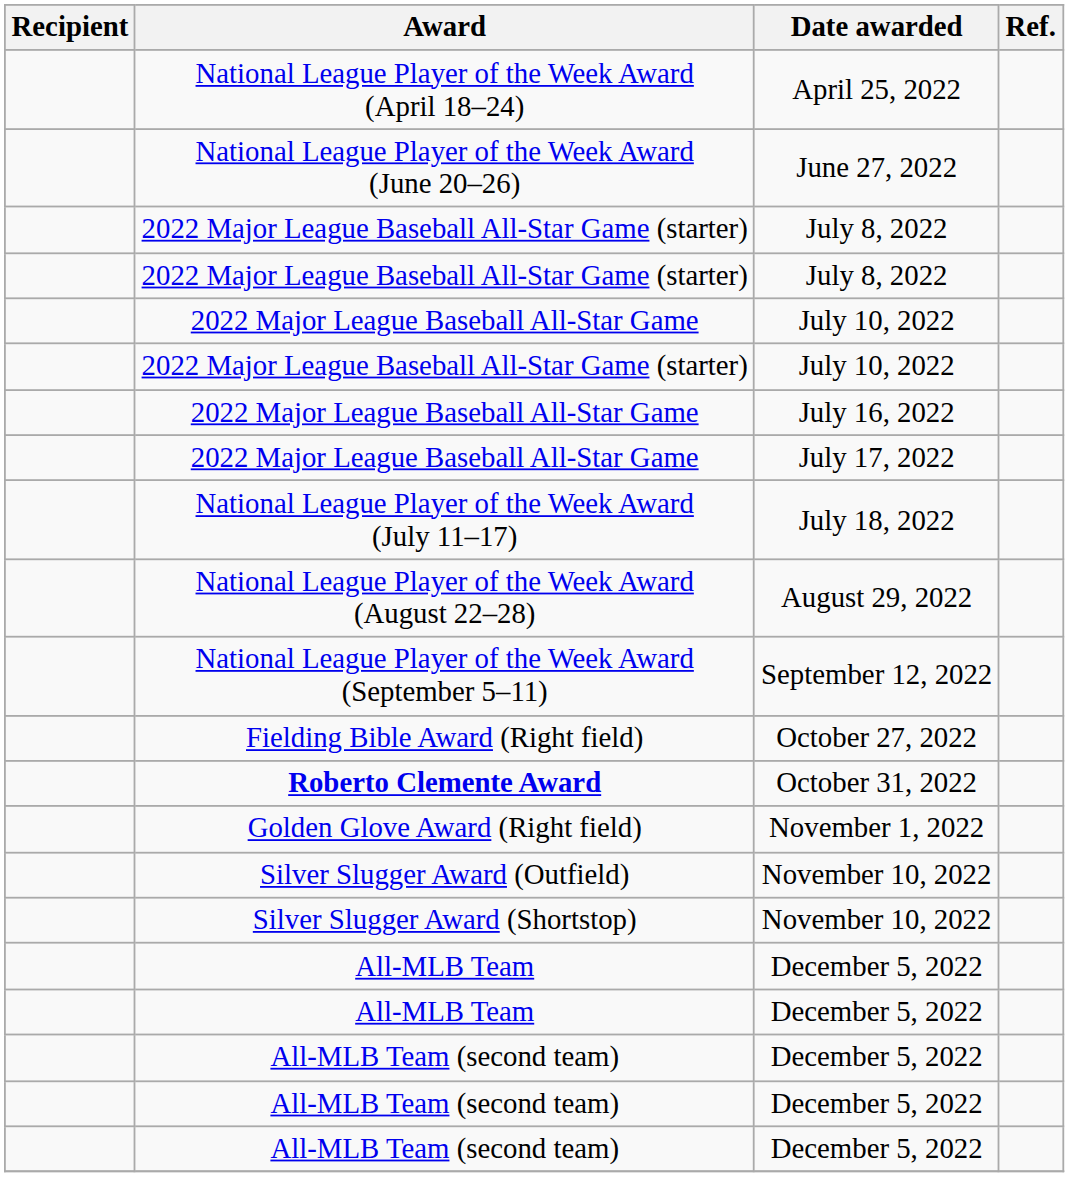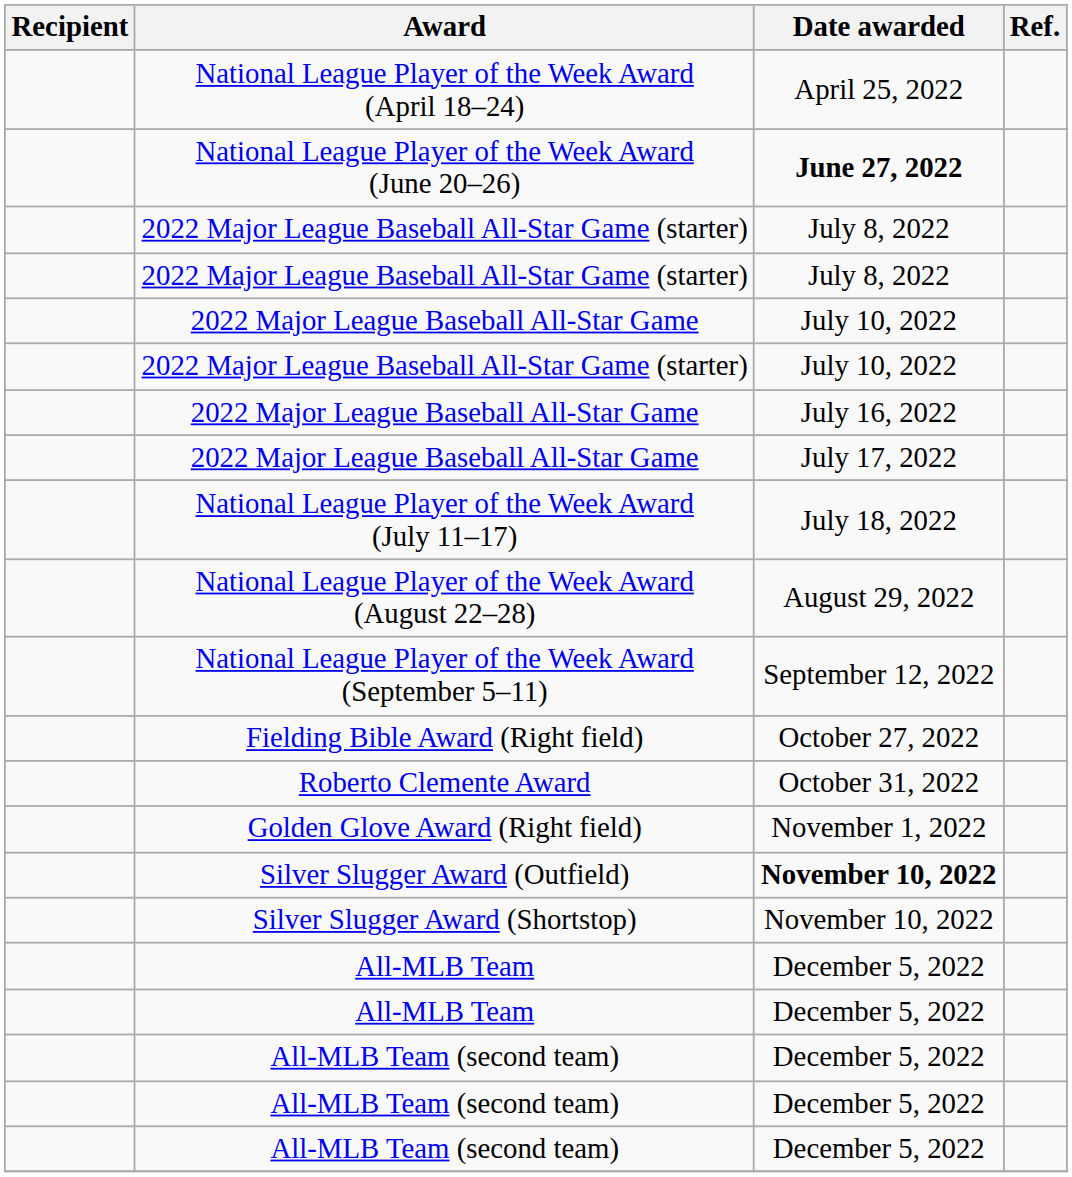(877, 167) normal -> (879, 167) bold
(445, 783) bold -> (445, 783) normal
(877, 874) normal -> (879, 874) bold
